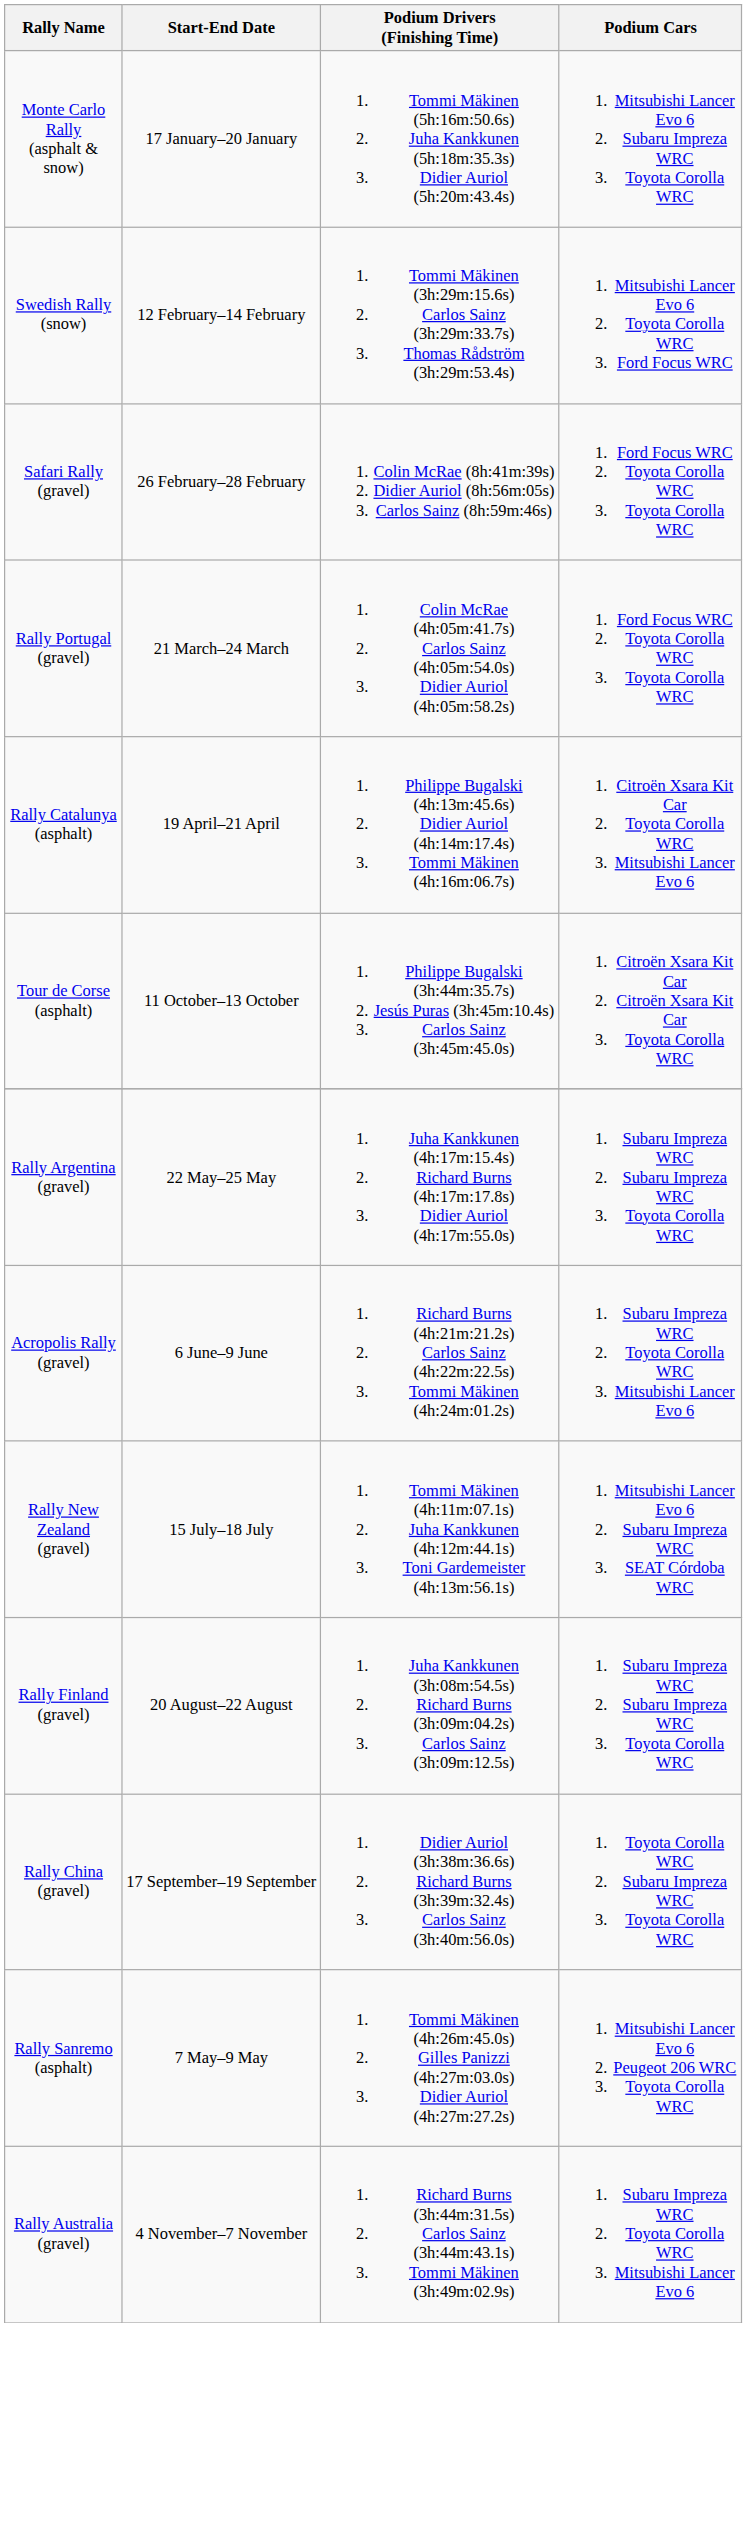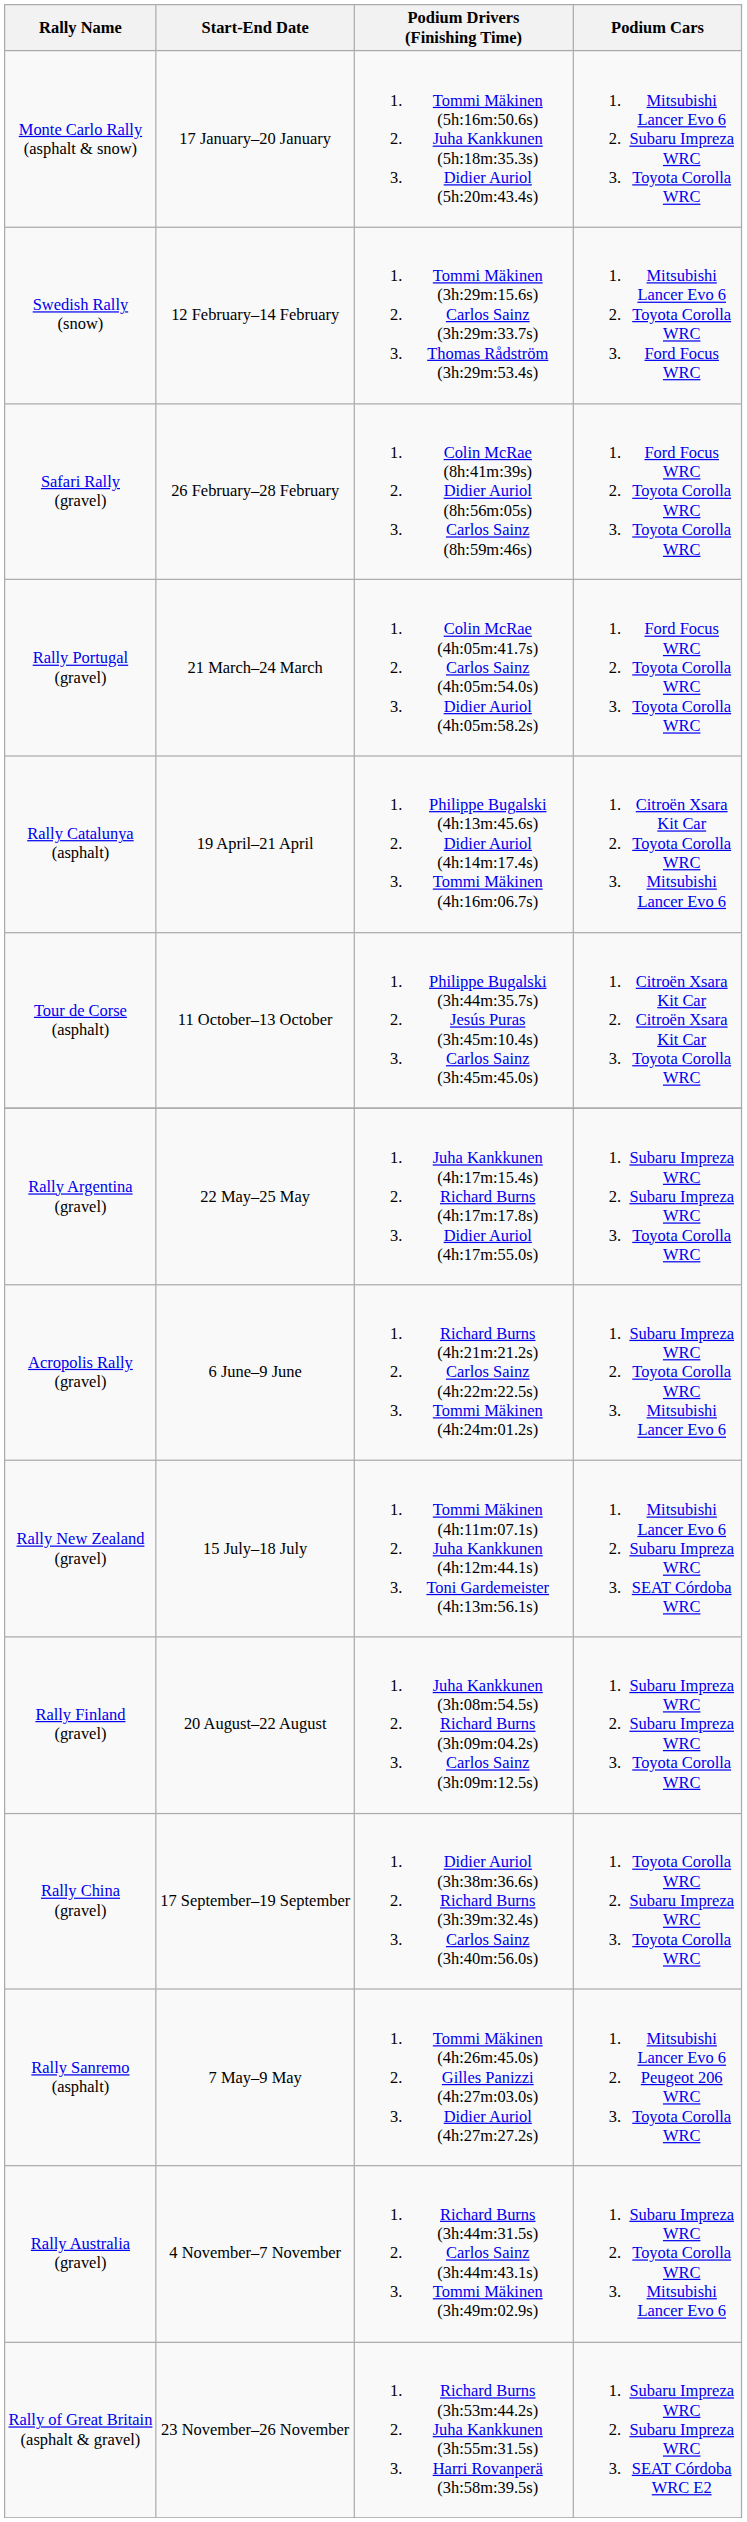+ row: (80, 2429)
